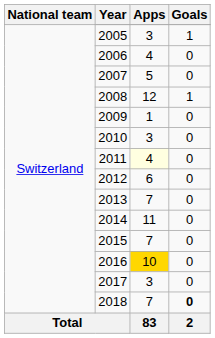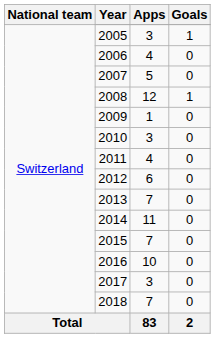(149, 158) lightyellow background -> (149, 158) no background
(149, 261) gold background -> (149, 261) no background
(190, 302) bold -> (190, 302) normal
